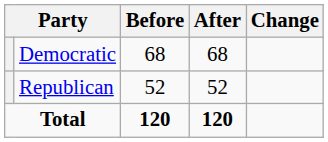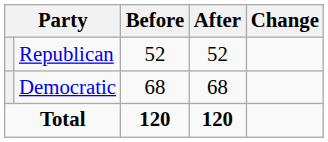rows swapped: (68, 53) <-> (66, 86)
